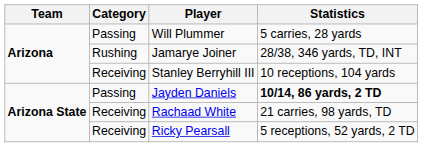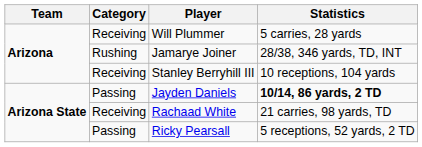(114, 34) Passing -> (119, 34) Receiving
(119, 131) Receiving -> (114, 131) Passing
